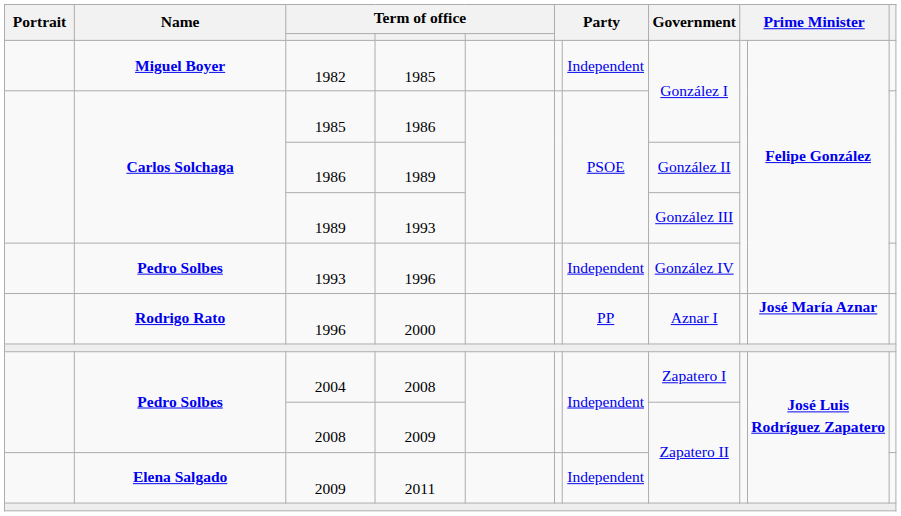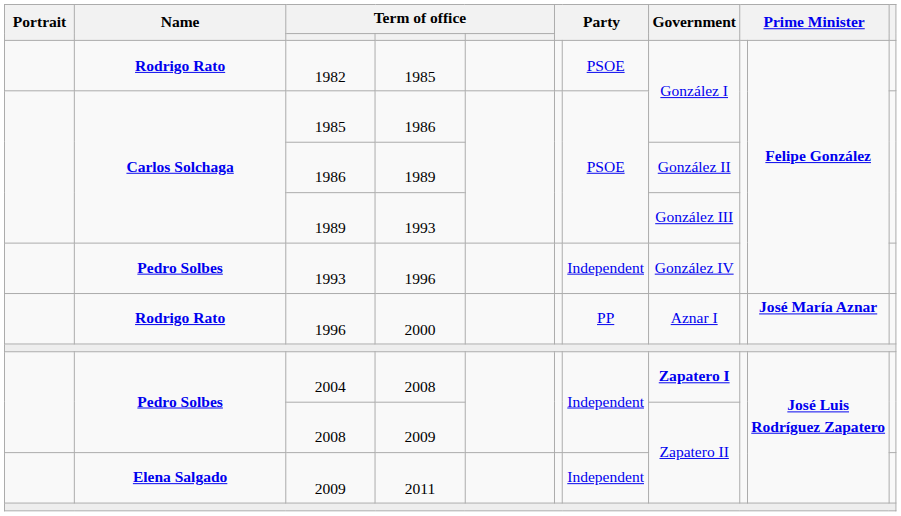(180, 65) Miguel Boyer -> (180, 65) Rodrigo Rato
(606, 65) Independent -> (606, 65) PSOE
(694, 376) normal -> (694, 376) bold
